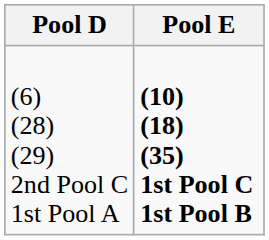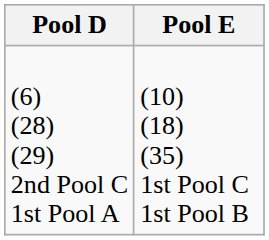(197, 154) bold -> (195, 154) normal
